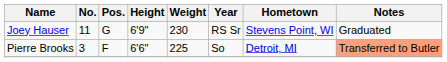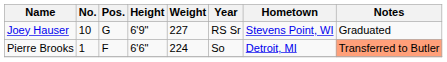(85, 30) 11 -> (85, 30) 10
(179, 30) 230 -> (179, 30) 227
(82, 48) 3 -> (82, 48) 1
(179, 48) 225 -> (179, 48) 224
